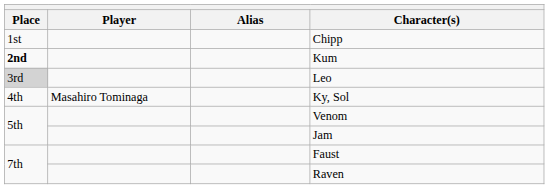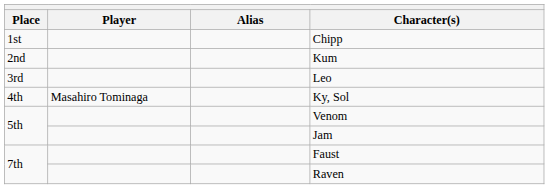(17, 58) bold -> (16, 58) normal
(15, 77) lightgrey background -> (15, 77) no background
